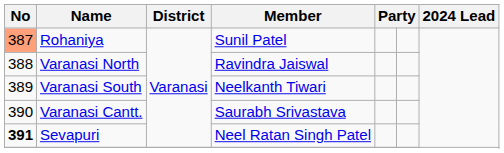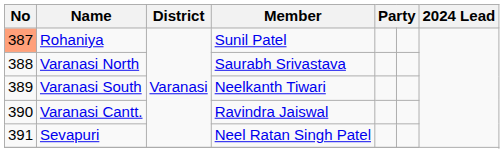(271, 64) Ravindra Jaiswal -> (280, 64) Saurabh Srivastava
(280, 111) Saurabh Srivastava -> (271, 111) Ravindra Jaiswal
(20, 135) bold -> (20, 135) normal
